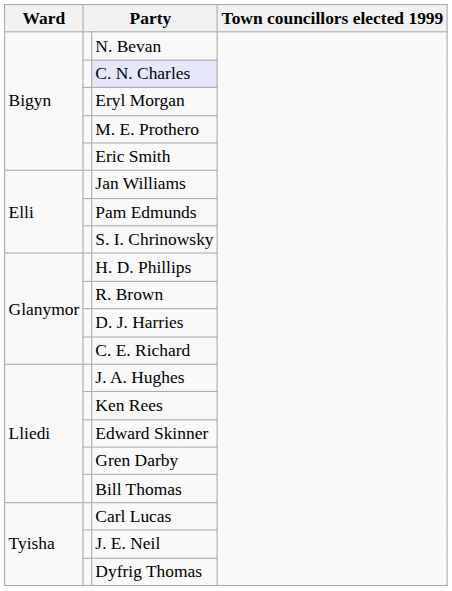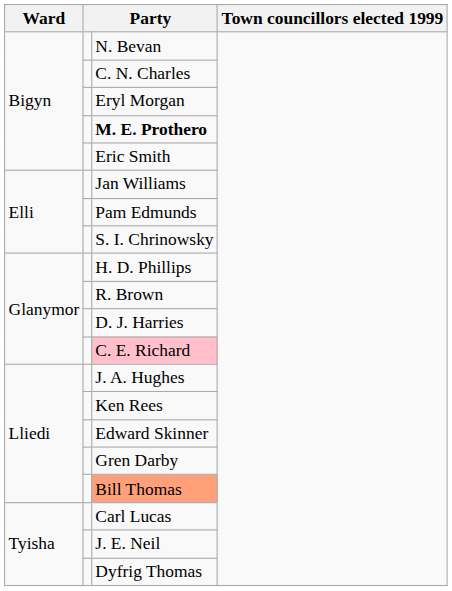(143, 73) lavender background -> (143, 73) no background
(147, 128) normal -> (151, 128) bold
(143, 350) no background -> (143, 350) pink background
(139, 488) no background -> (139, 488) lightsalmon background
